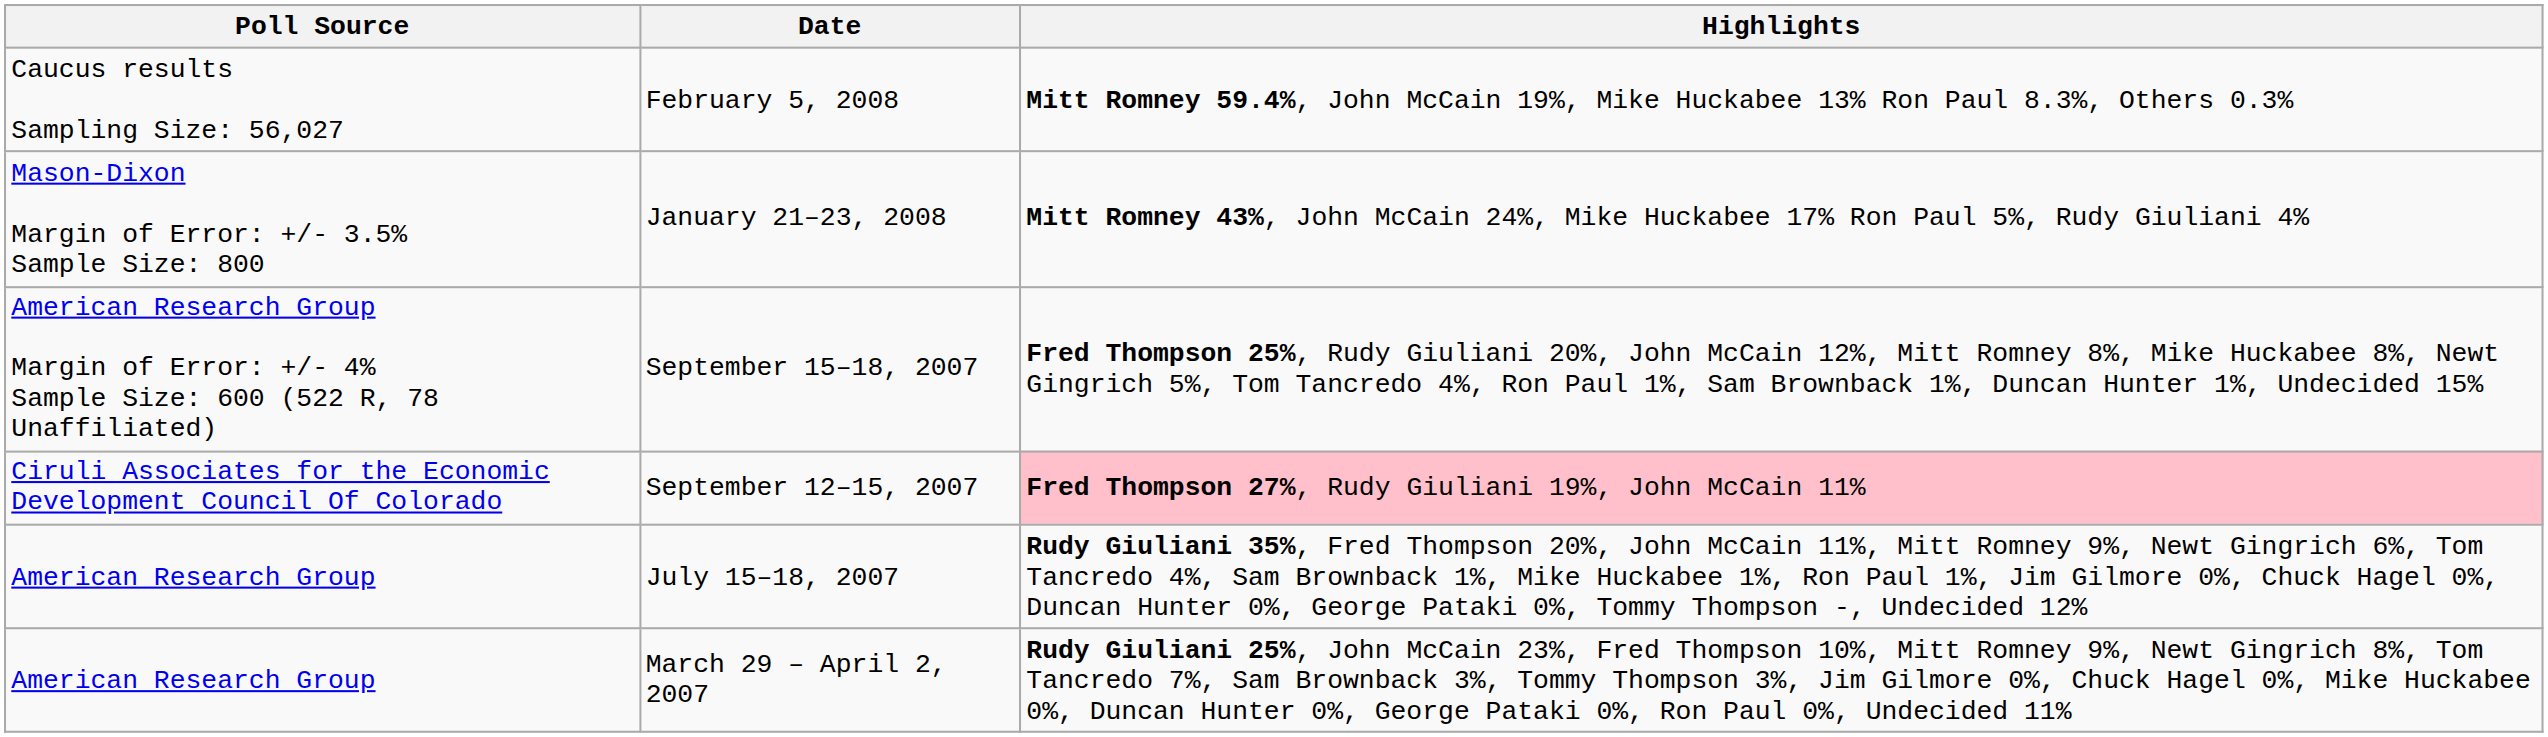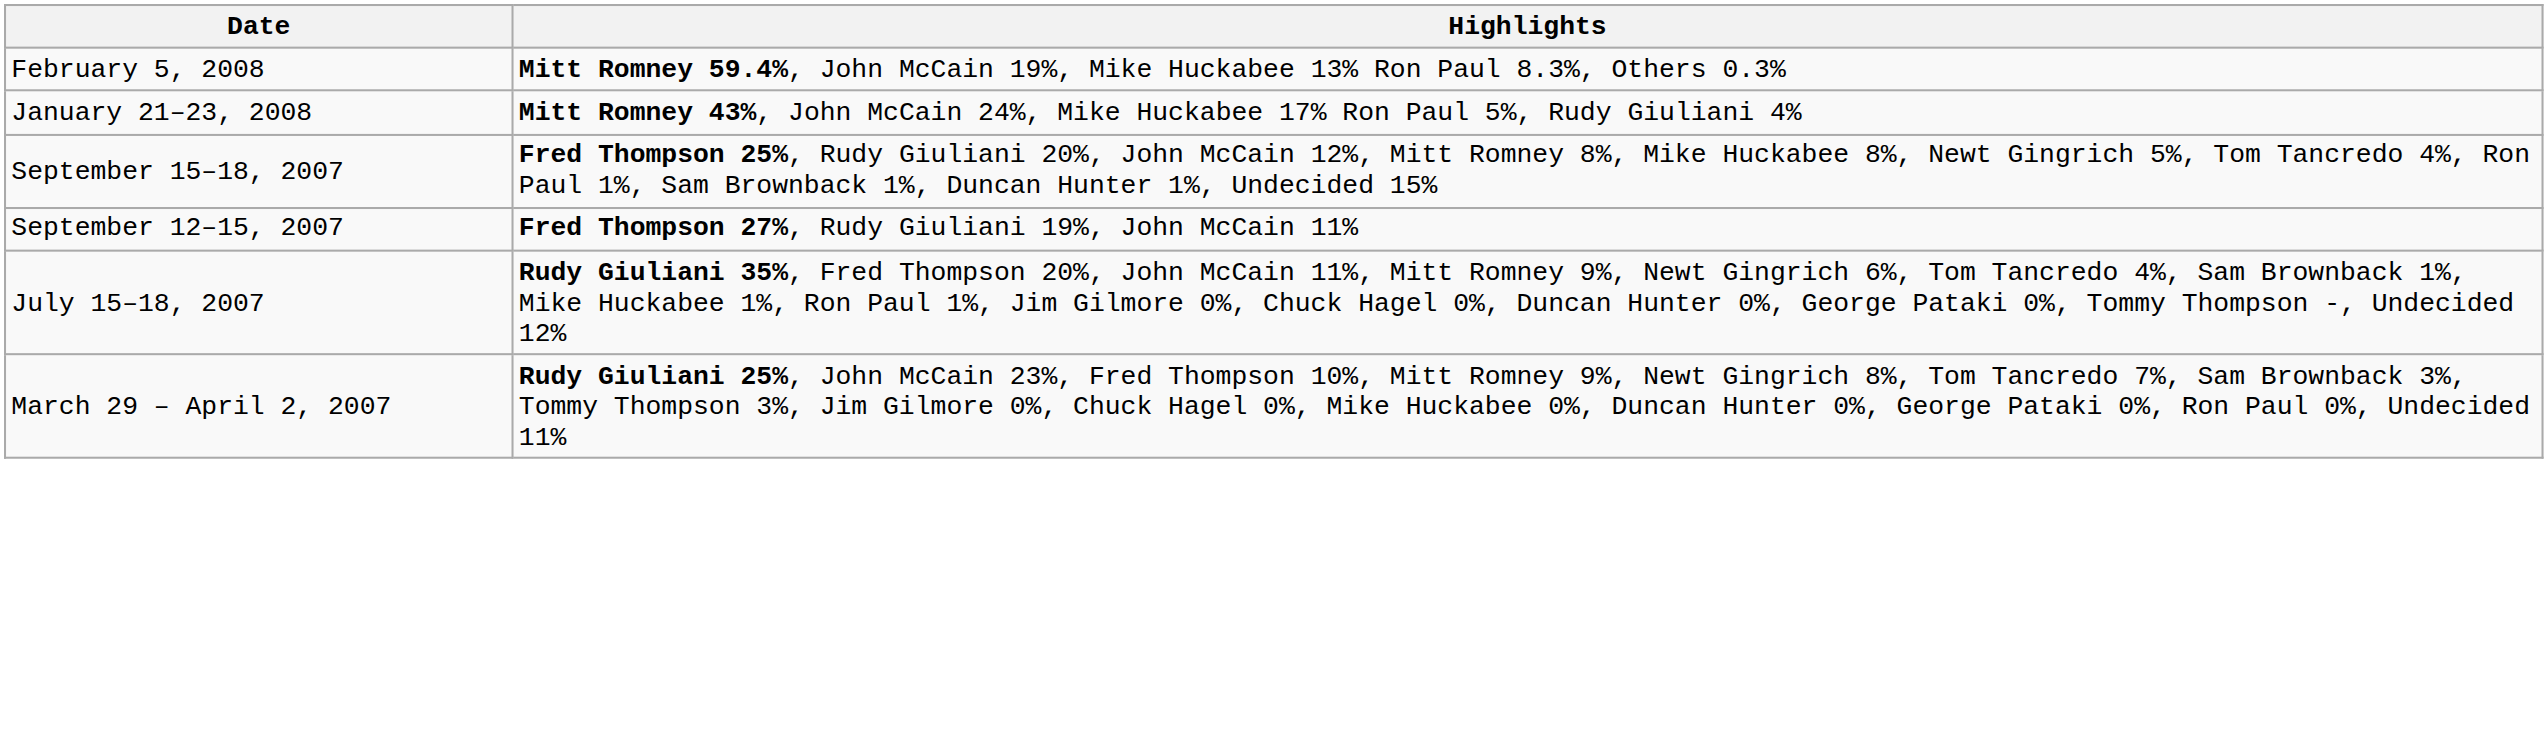- column: (322, 27)
(1446, 488) pink background -> (938, 229) no background
